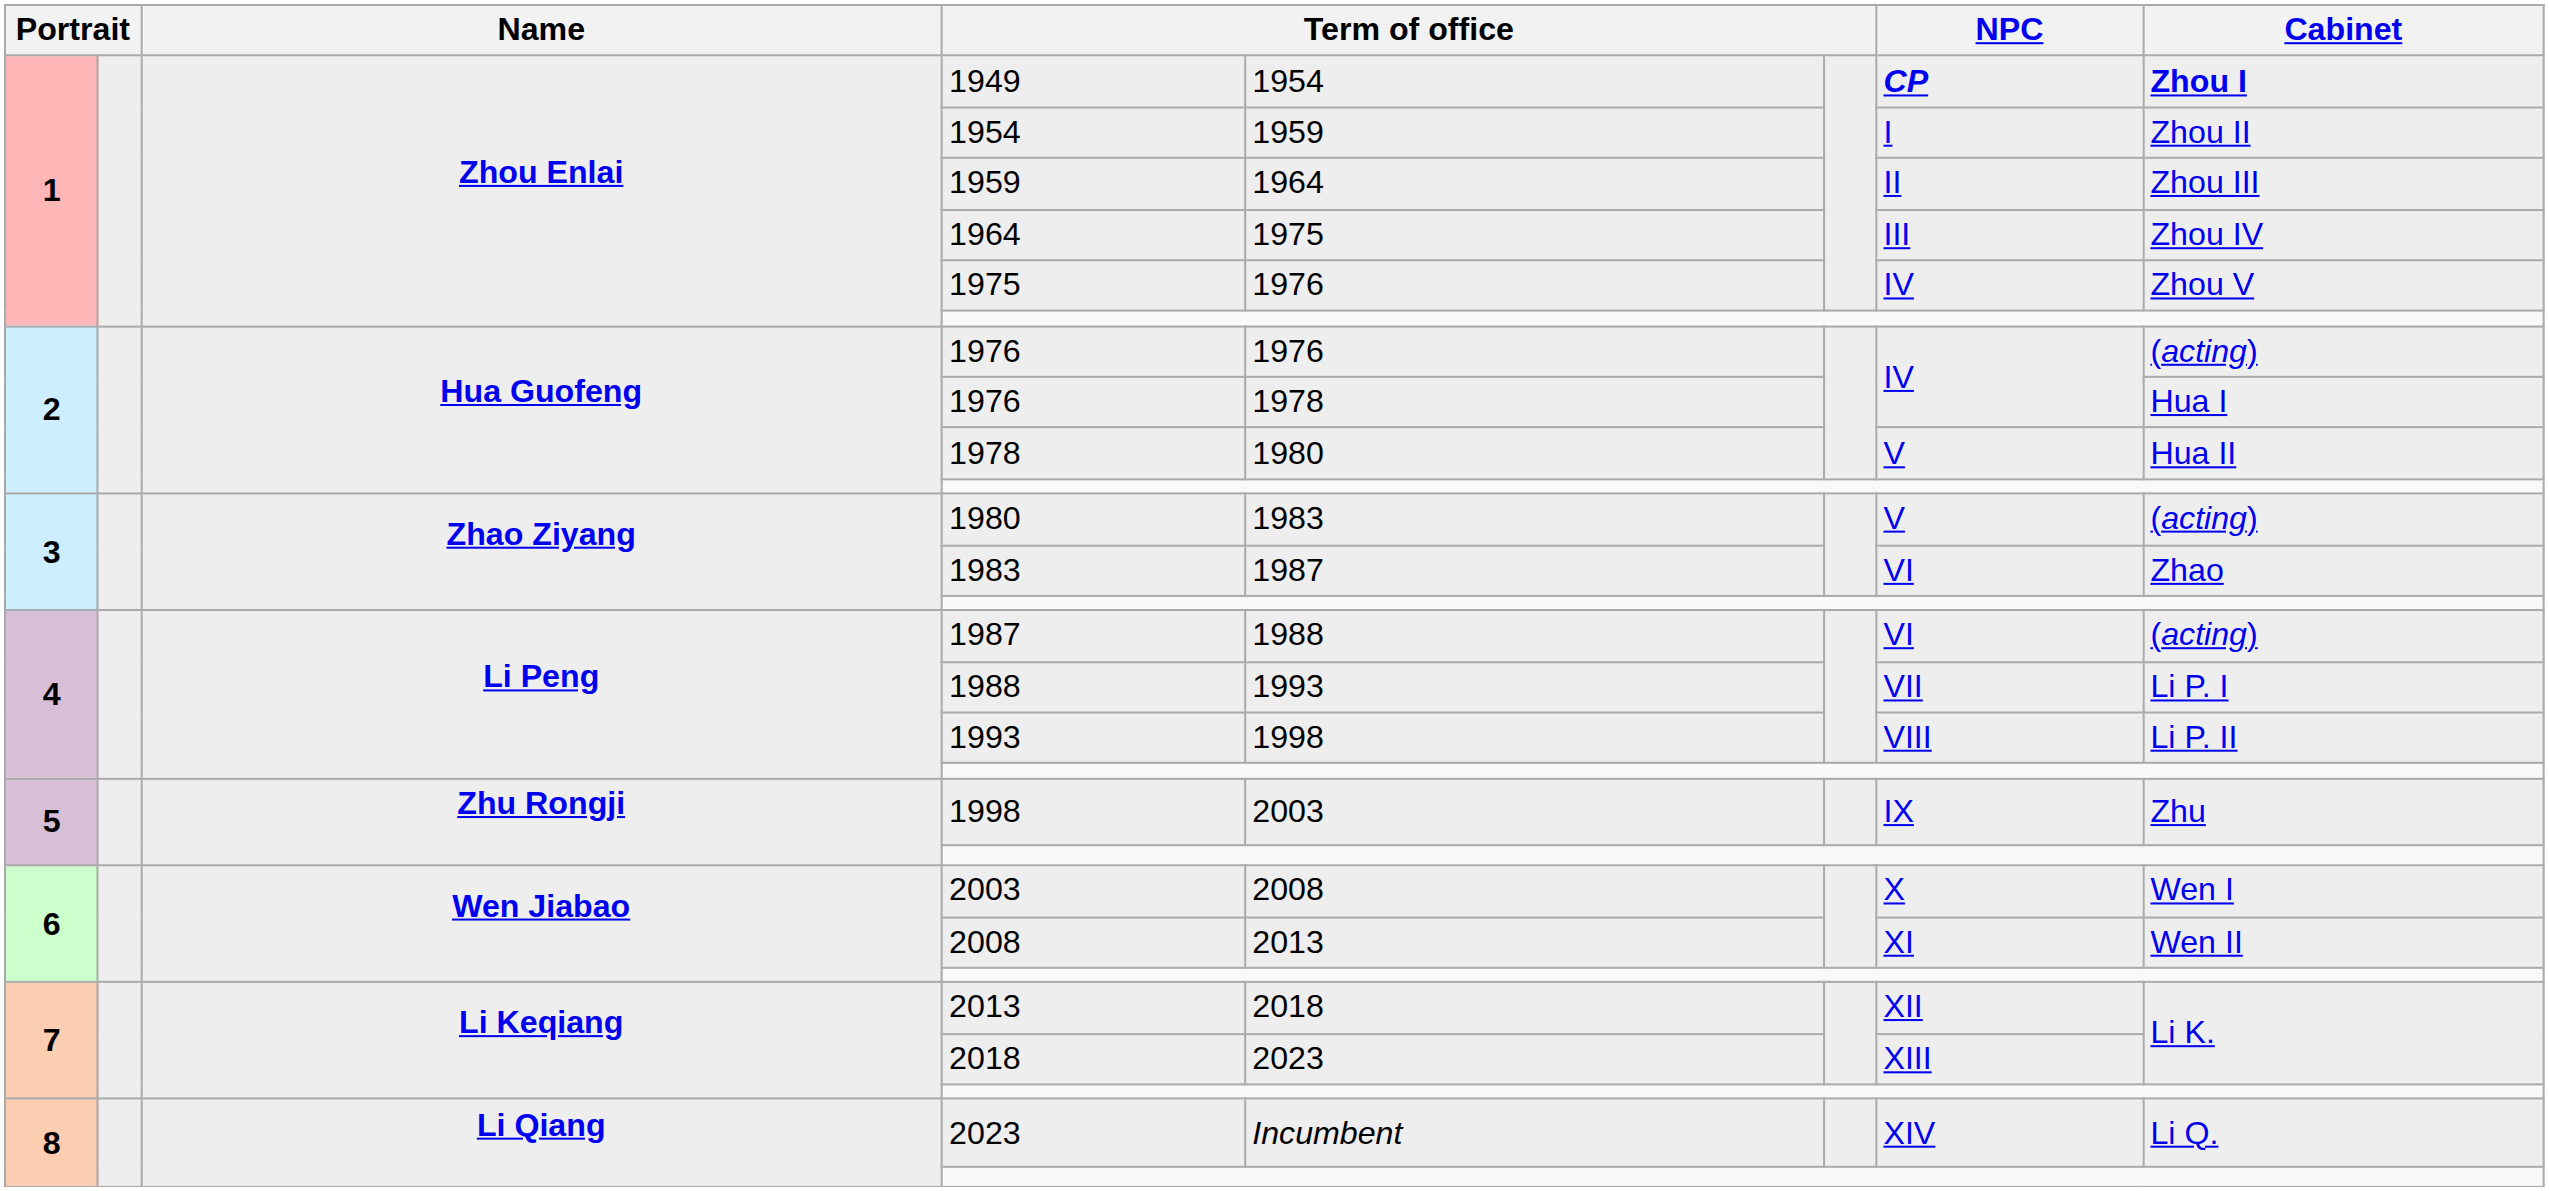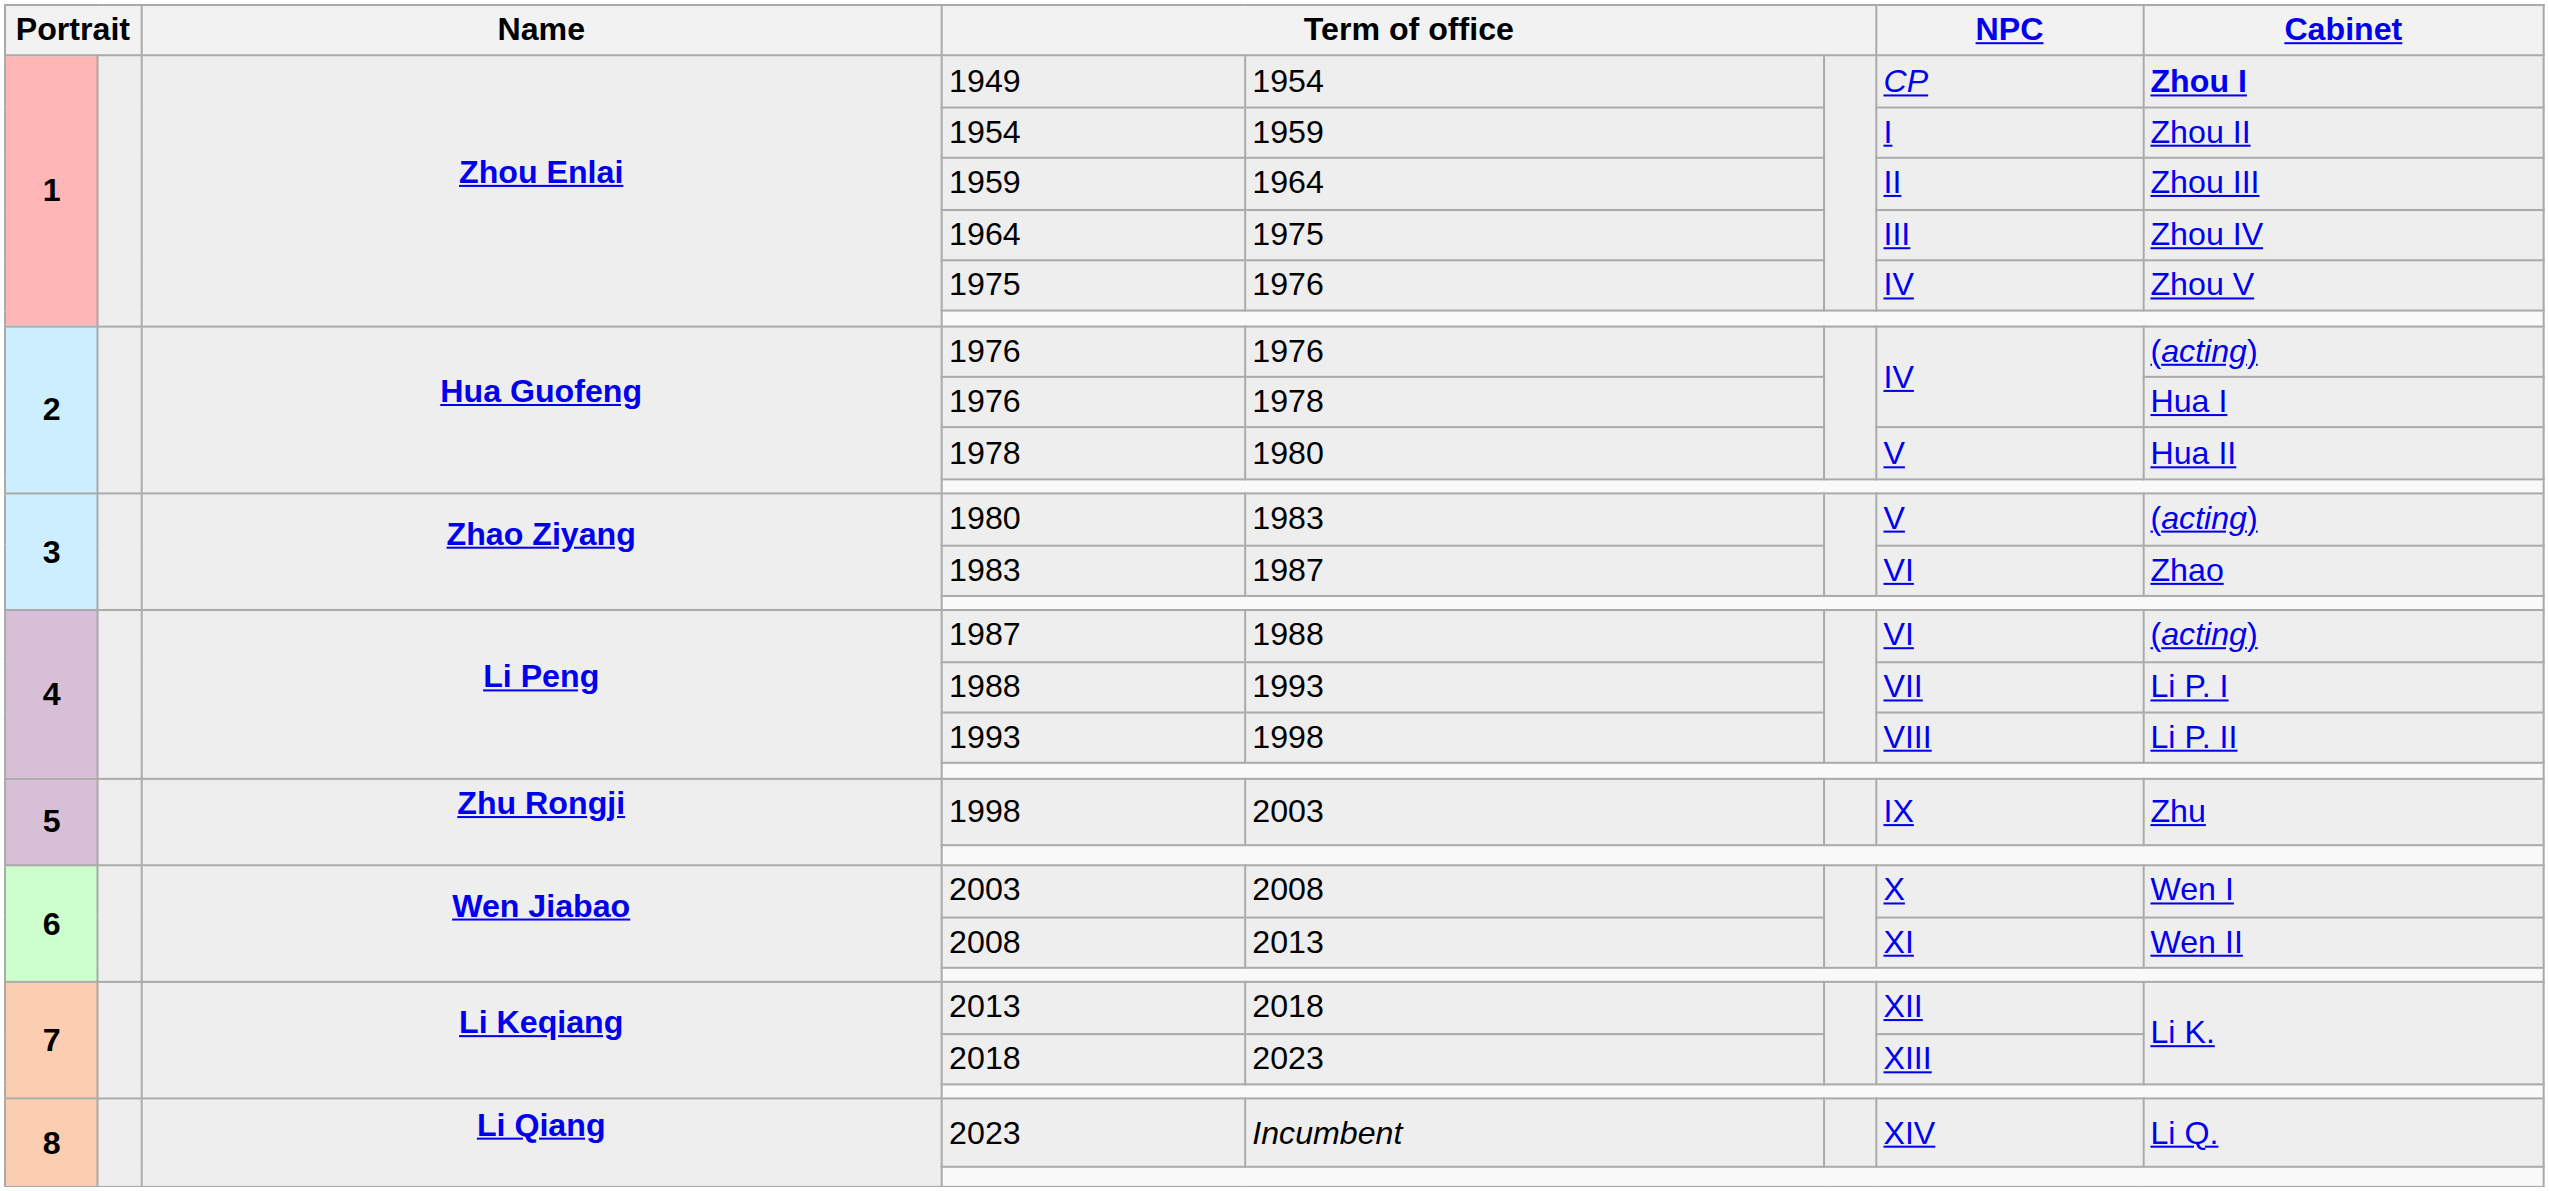(1906, 81) bold -> (1906, 81) normal
